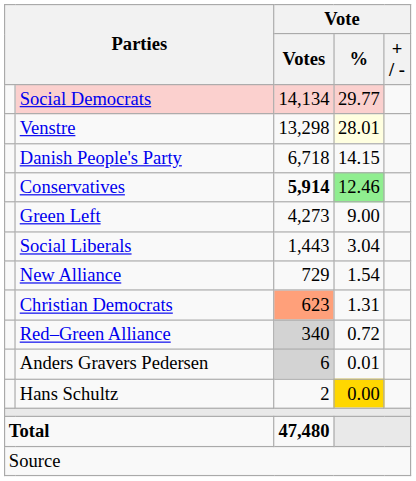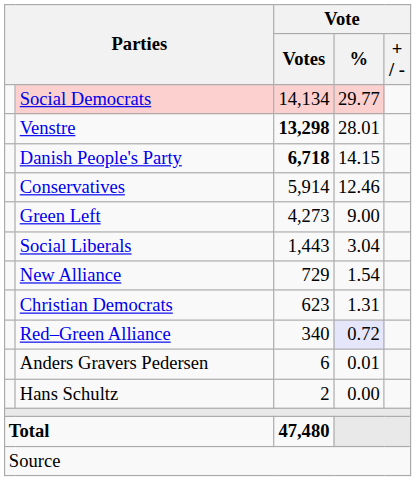(304, 128) normal -> (304, 128) bold
(359, 128) lightyellow background -> (359, 128) no background
(309, 157) normal -> (309, 157) bold
(309, 187) bold -> (309, 187) normal
(359, 187) lightgreen background -> (359, 187) no background
(316, 305) lightsalmon background -> (316, 305) no background
(316, 334) lightgrey background -> (316, 334) no background
(364, 334) no background -> (364, 334) lavender background
(325, 363) lightgrey background -> (325, 363) no background
(364, 393) gold background -> (364, 393) no background
